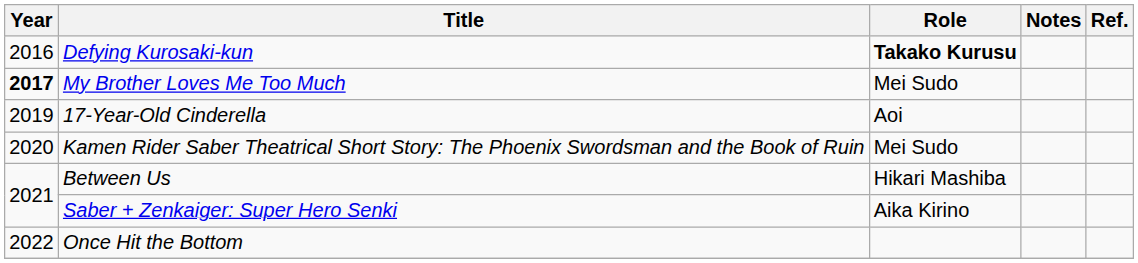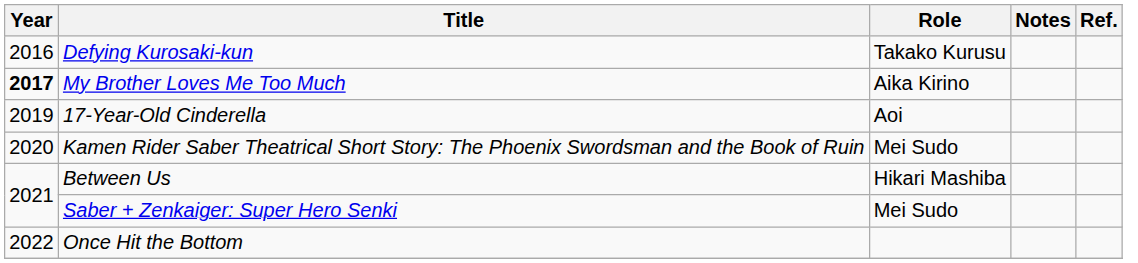(945, 52) bold -> (940, 52) normal
(916, 83) Mei Sudo -> (921, 83) Aika Kirino
(921, 210) Aika Kirino -> (916, 210) Mei Sudo
